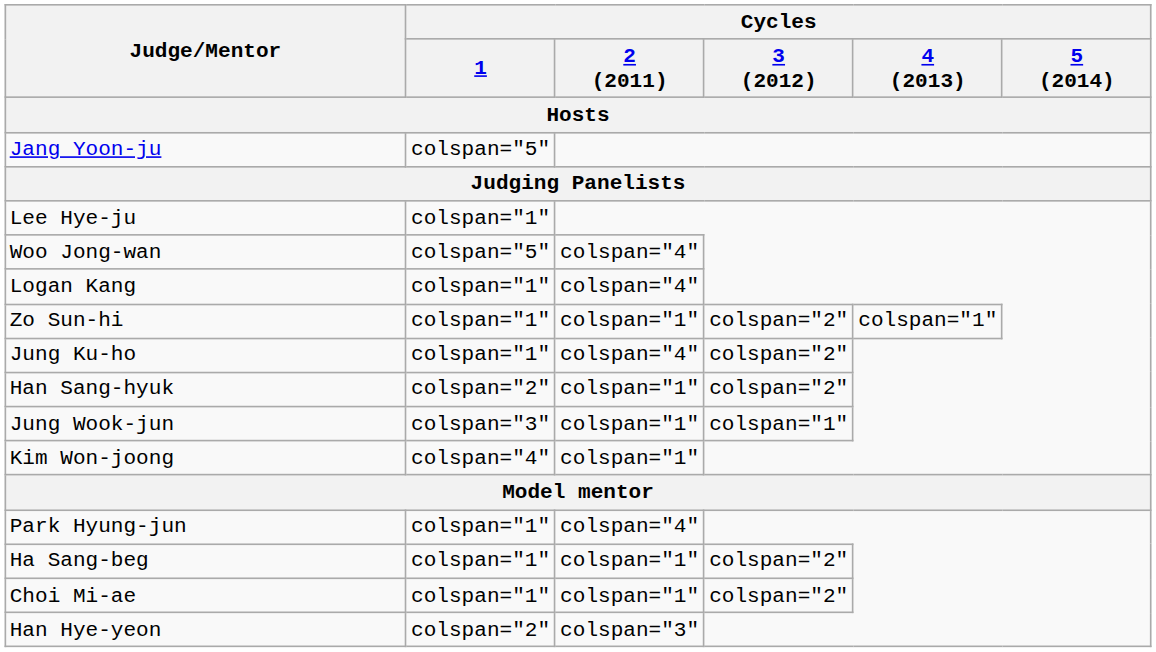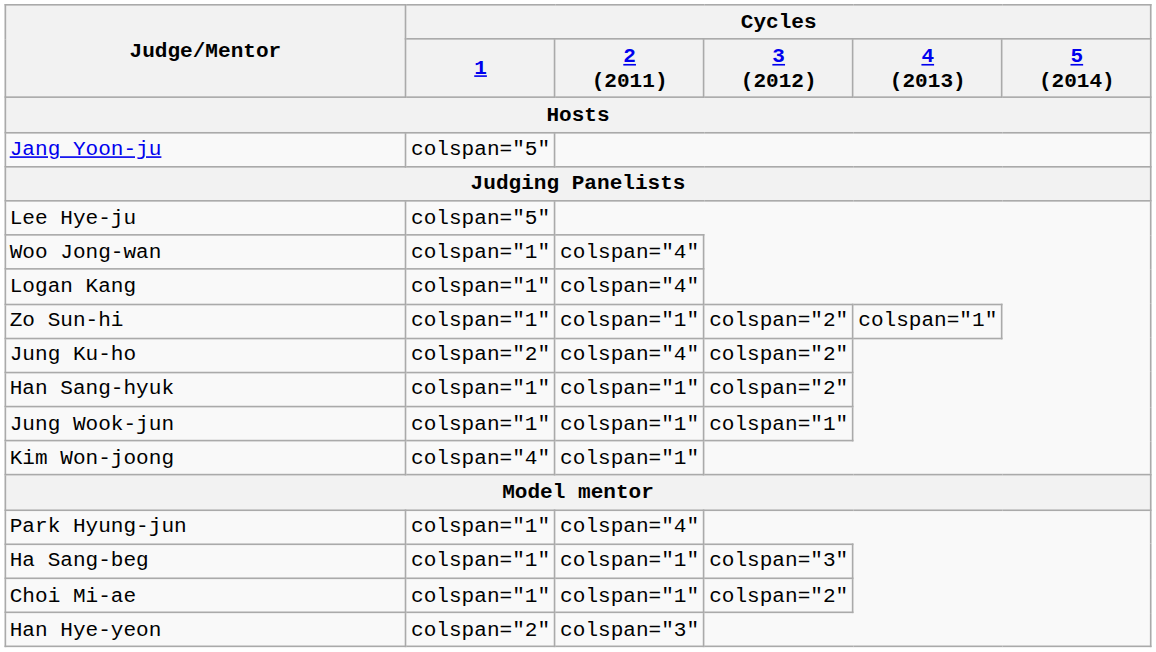(481, 218) colspan="1" -> (481, 218) colspan="5"
(481, 252) colspan="5" -> (481, 252) colspan="1"
(481, 355) colspan="1" -> (481, 355) colspan="2"
(481, 390) colspan="2" -> (481, 390) colspan="1"
(481, 424) colspan="3" -> (481, 424) colspan="1"
(779, 561) colspan="2" -> (779, 561) colspan="3"
